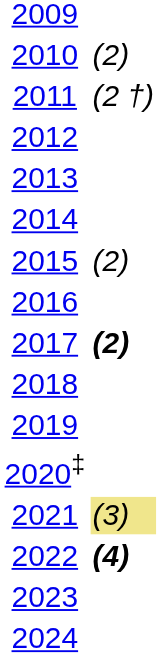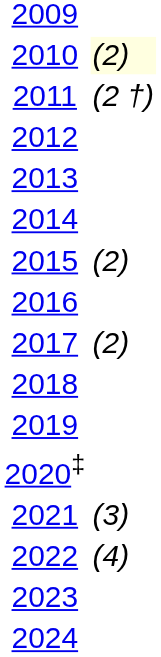(111, 55) no background -> (111, 55) lightyellow background
(111, 343) bold -> (111, 343) normal
(111, 515) khaki background -> (111, 515) no background
(111, 556) bold -> (111, 556) normal
